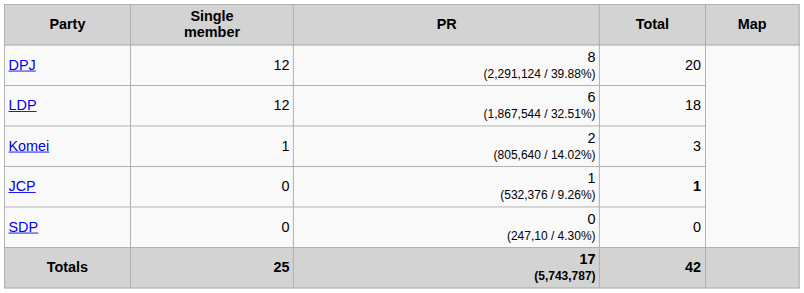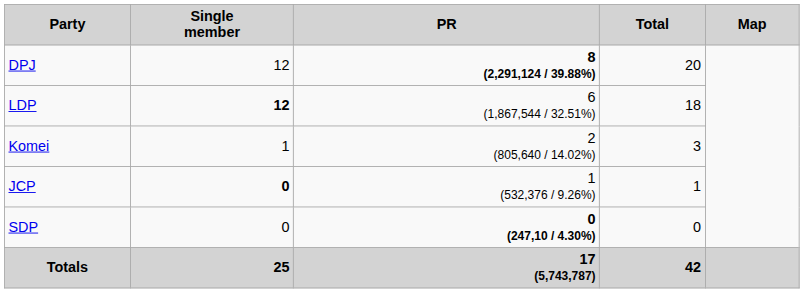(540, 65) normal -> (540, 65) bold
(282, 105) normal -> (282, 105) bold
(286, 186) normal -> (286, 186) bold
(697, 186) bold -> (697, 186) normal
(551, 227) normal -> (551, 227) bold
